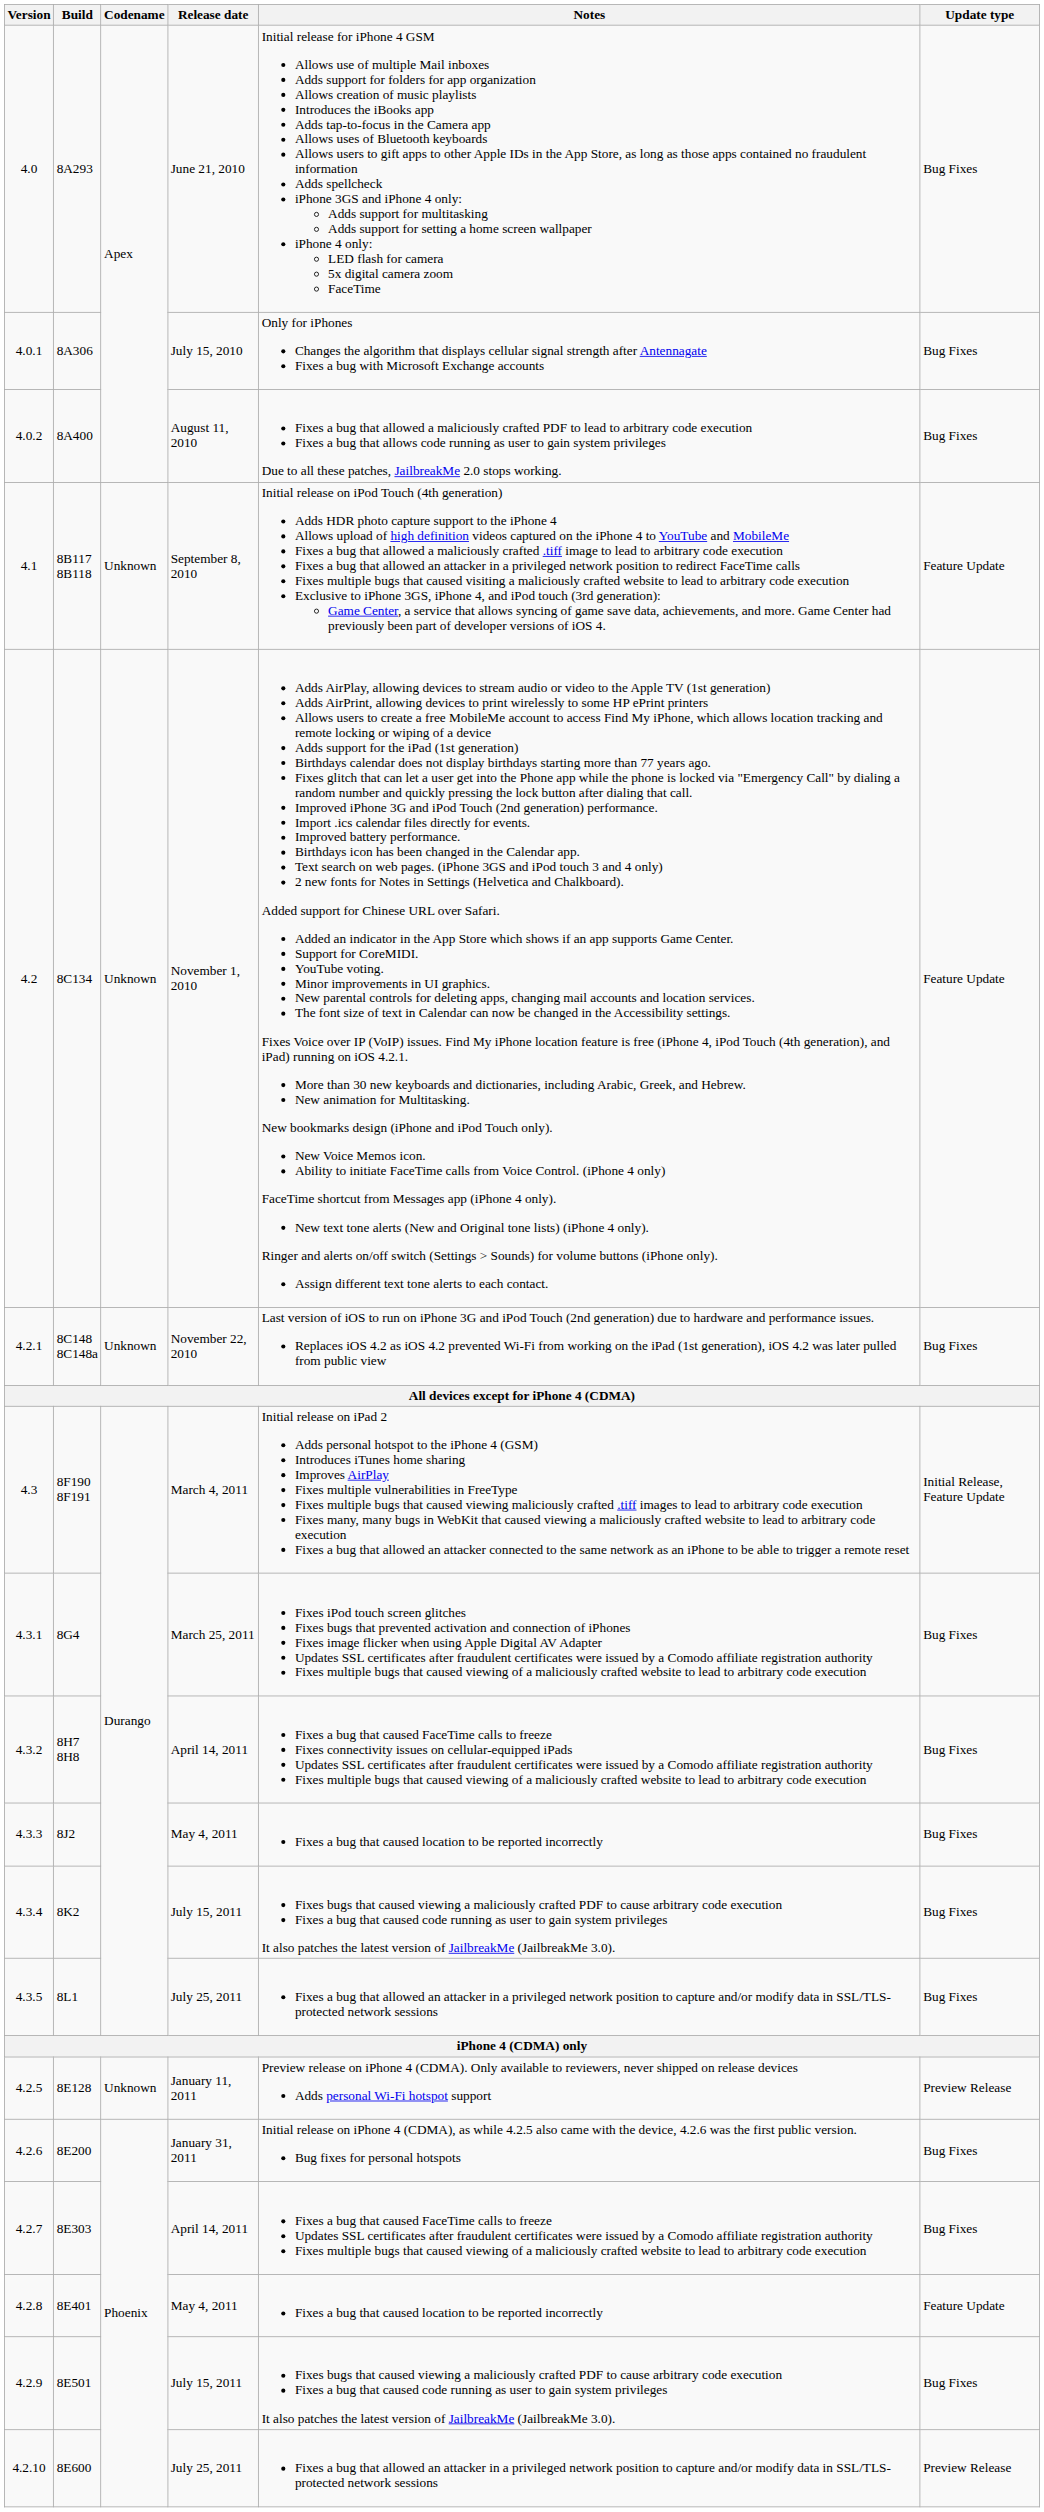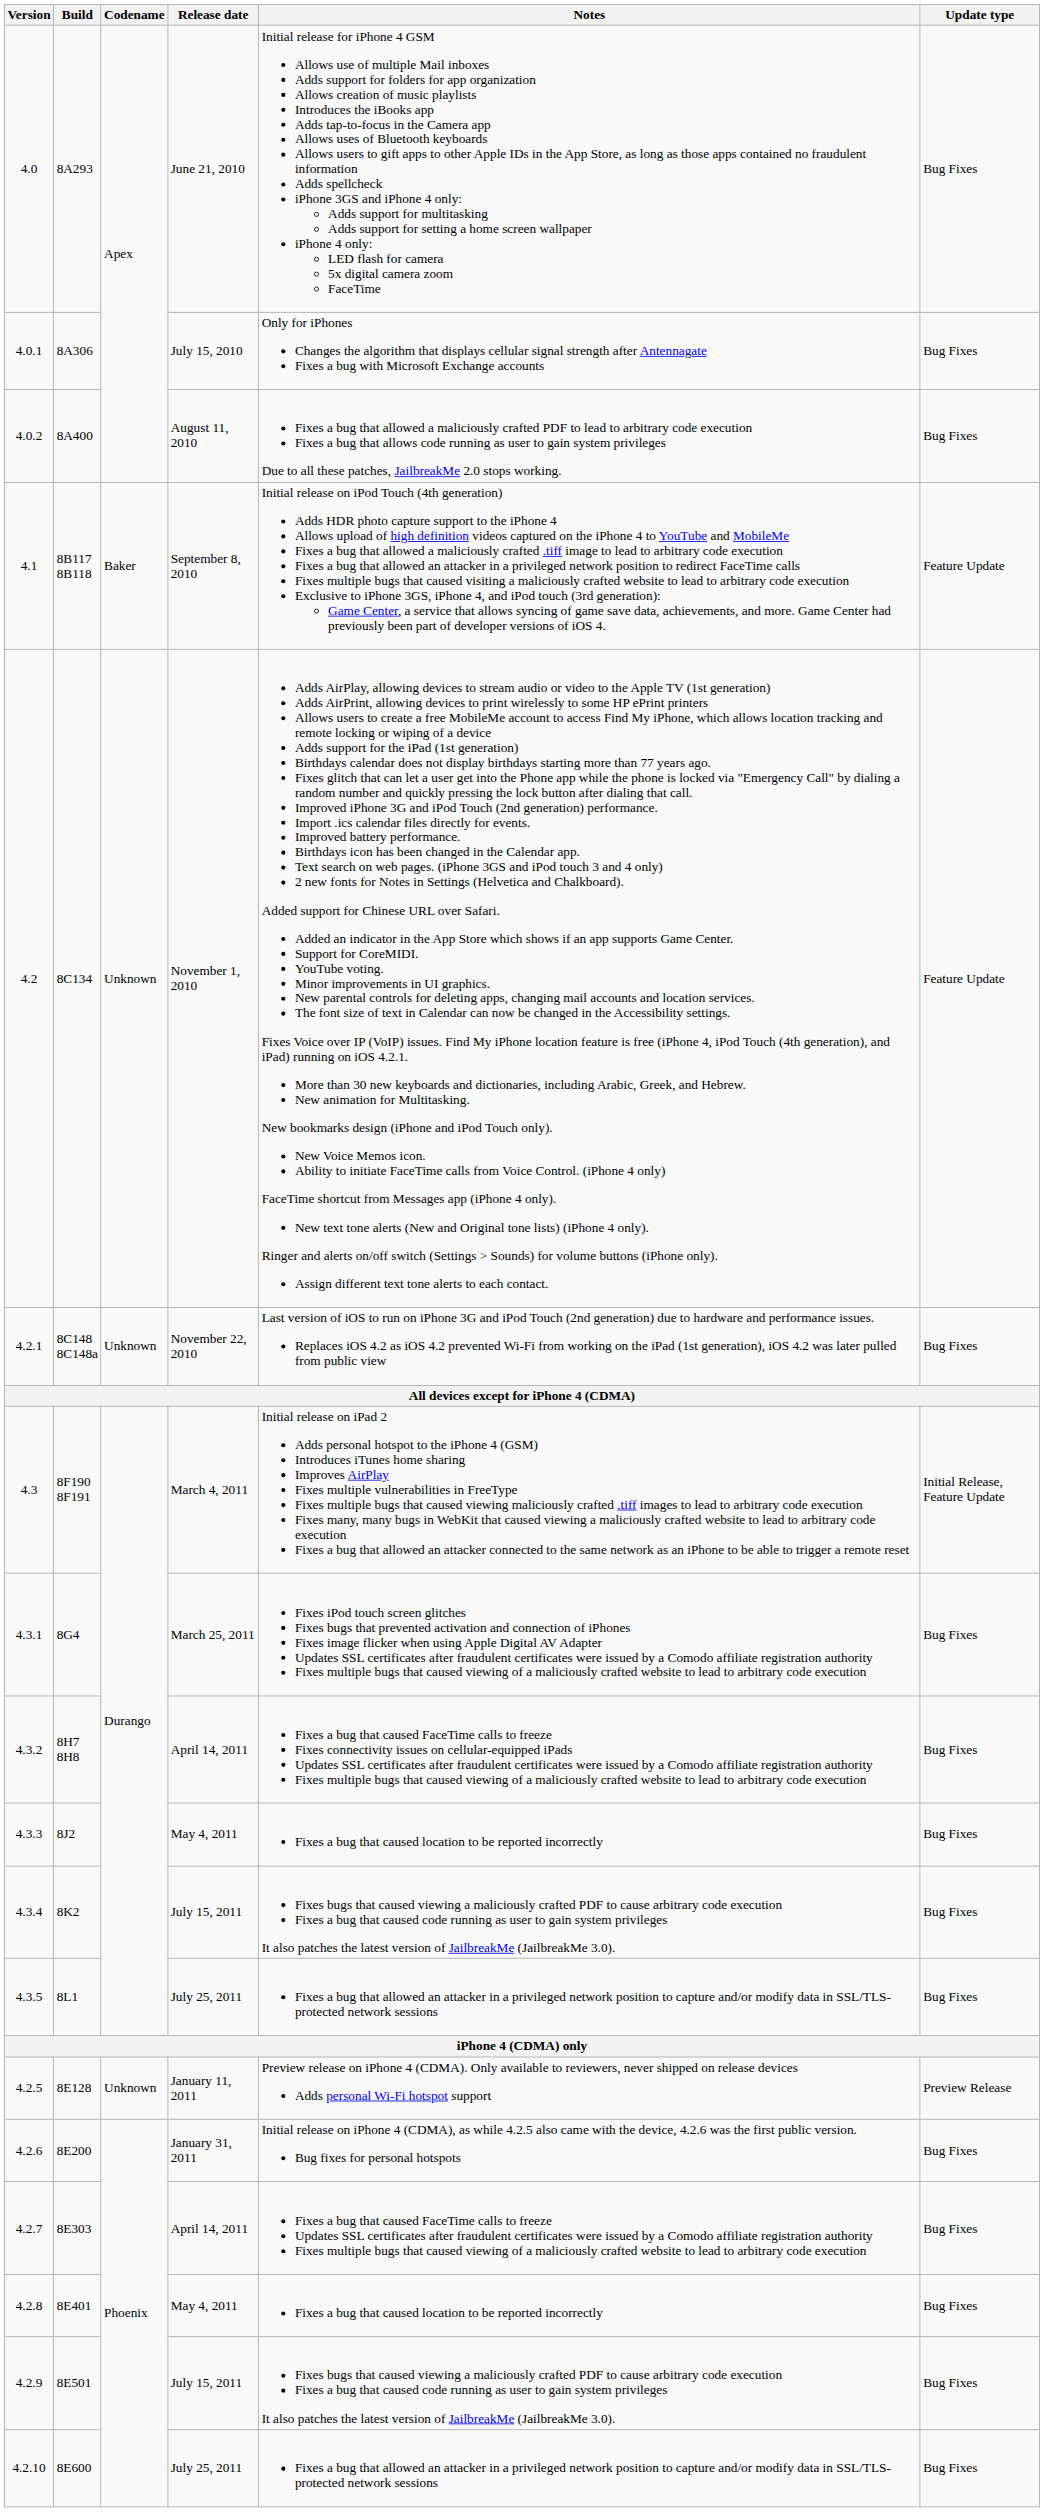(130, 565) Unknown -> (120, 565) Baker
(964, 2305) Feature Update -> (950, 2305) Bug Fixes
(967, 2468) Preview Release -> (950, 2468) Bug Fixes
